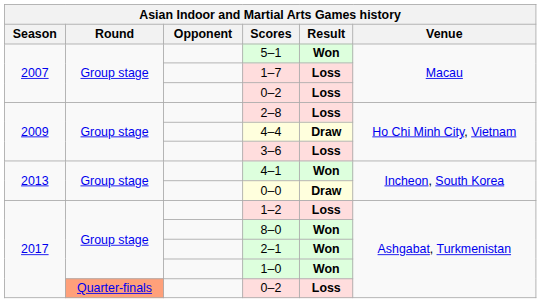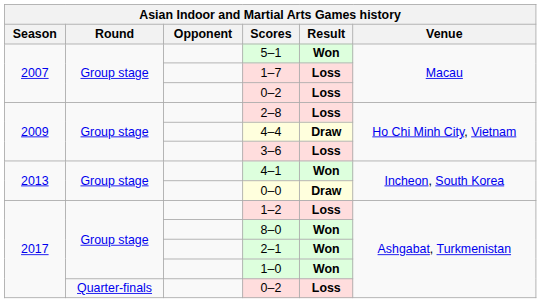(115, 289) lightsalmon background -> (115, 289) no background
